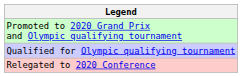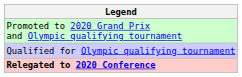(81, 65) normal -> (81, 65) bold
